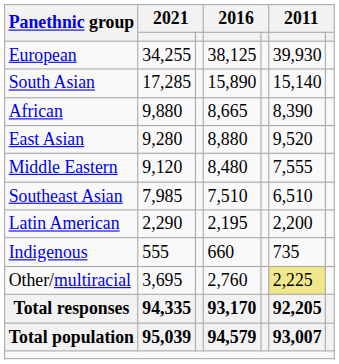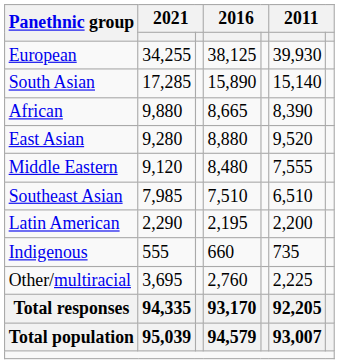(293, 280) khaki background -> (293, 280) no background
